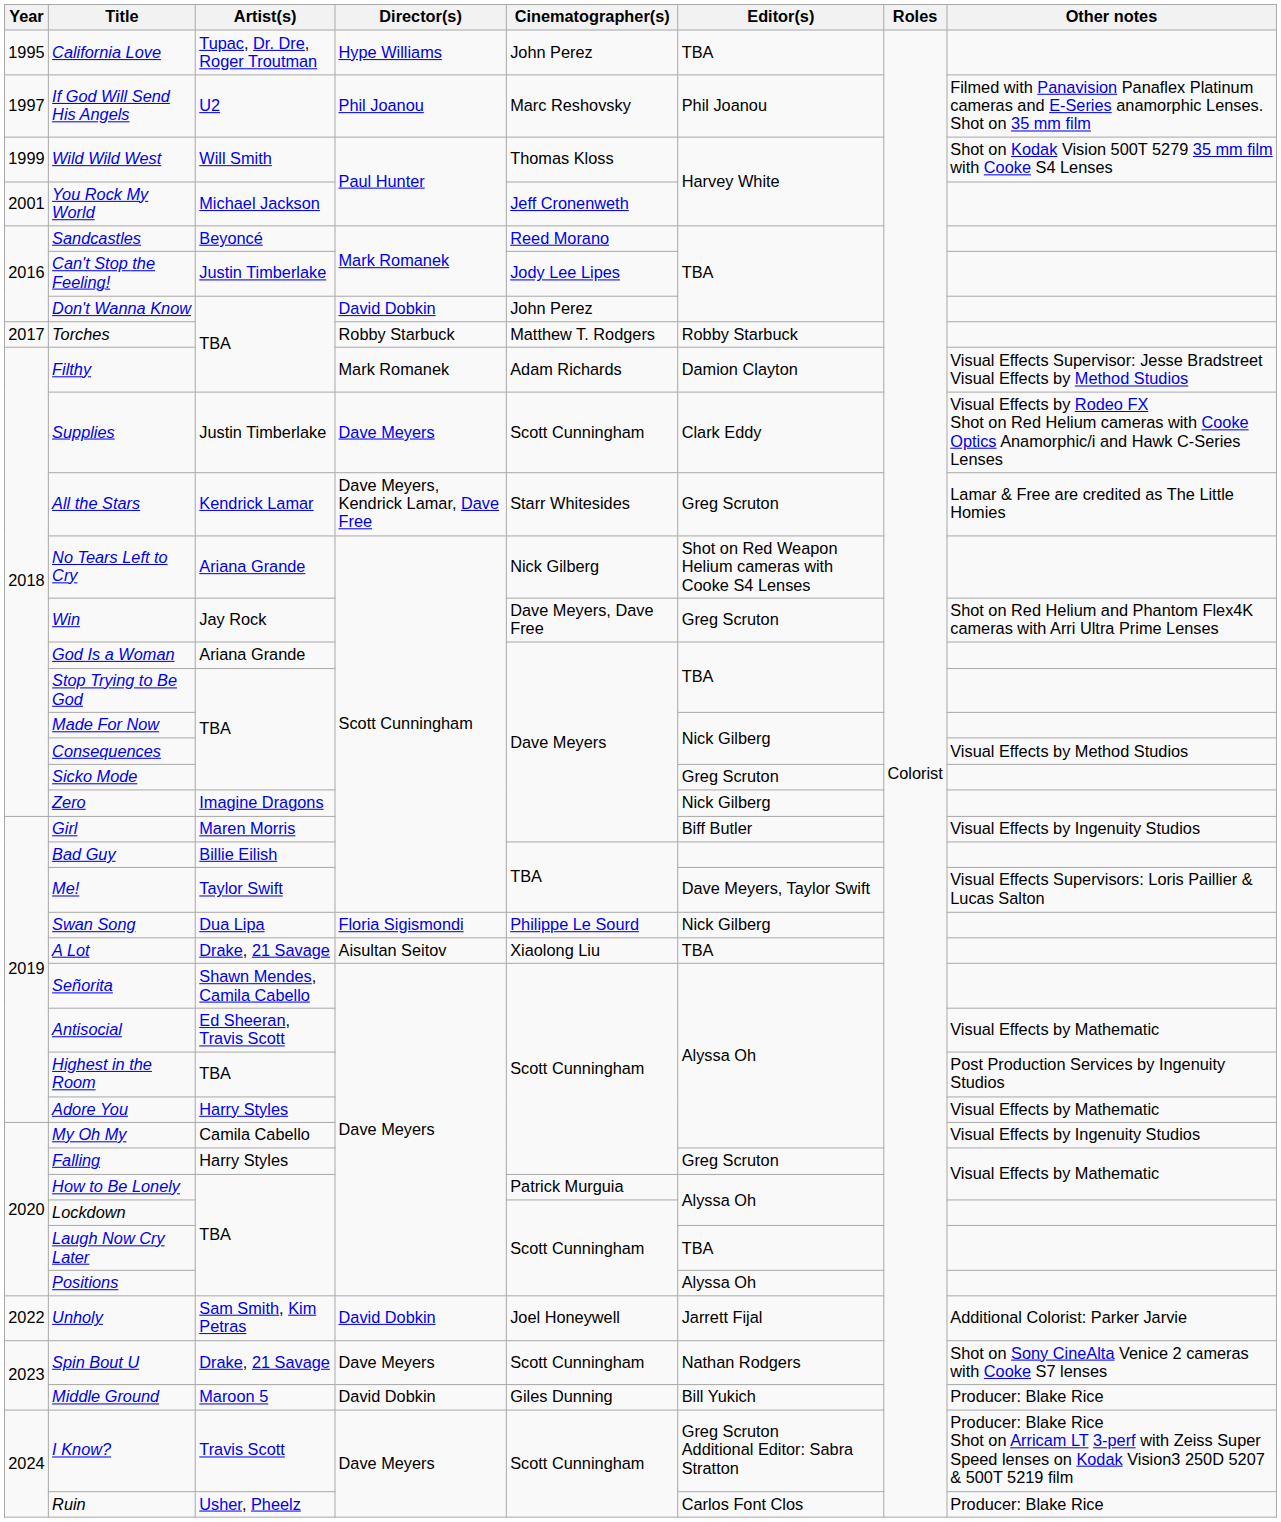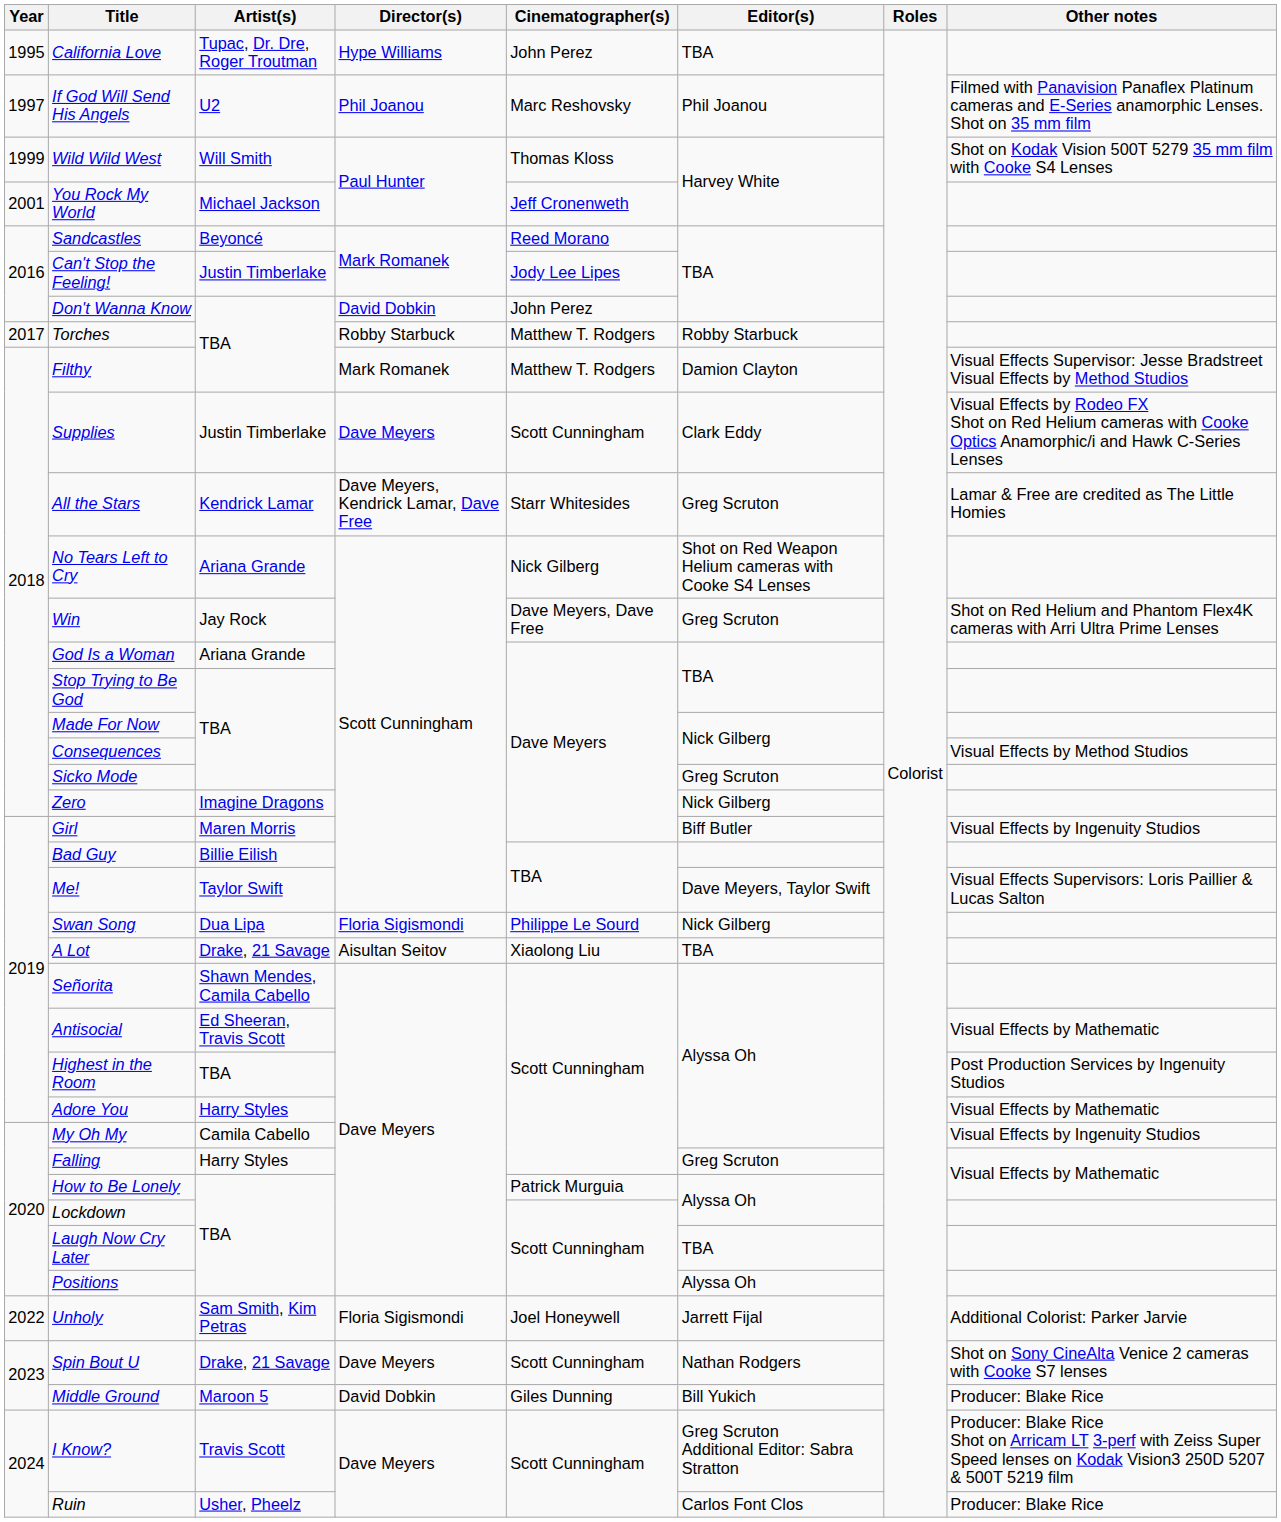(566, 369) Adam Richards -> (583, 369) Matthew T. Rodgers
(387, 1318) David Dobkin -> (401, 1318) Floria Sigismondi
